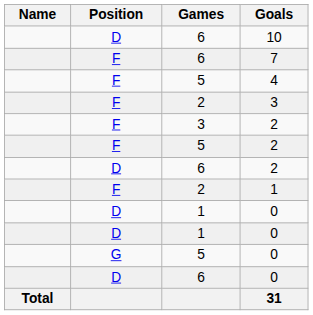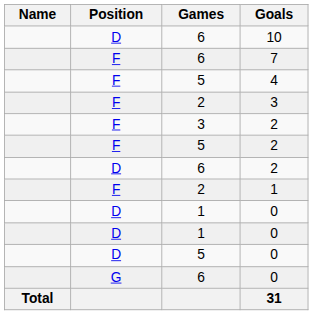(116, 255) G -> (116, 255) D
(116, 277) D -> (116, 277) G
